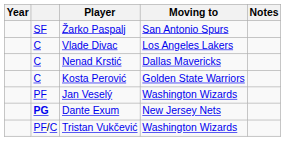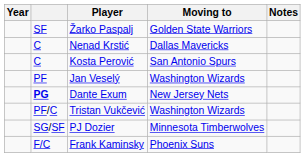(185, 29) San Antonio Spurs -> (201, 29) Golden State Warriors
- row: (90, 45)
(194, 78) Golden State Warriors -> (193, 62) San Antonio Spurs
+ row: (92, 128)
+ row: (107, 144)
